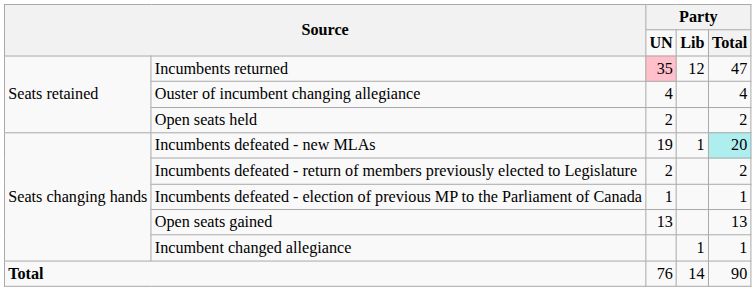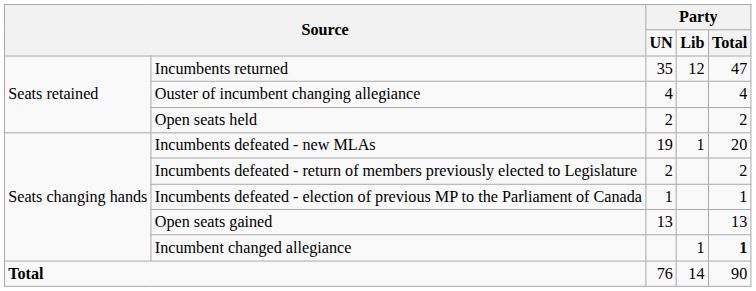(665, 68) pink background -> (665, 68) no background
(739, 145) paleturquoise background -> (739, 145) no background
(743, 247) normal -> (743, 247) bold
